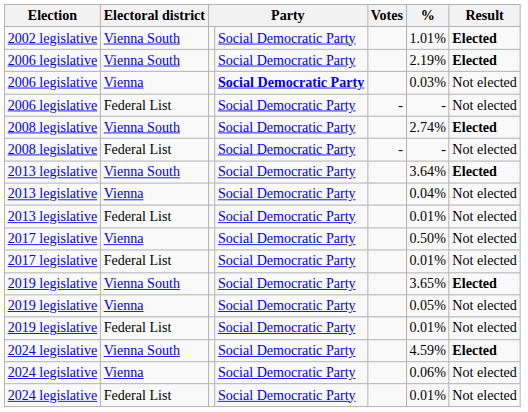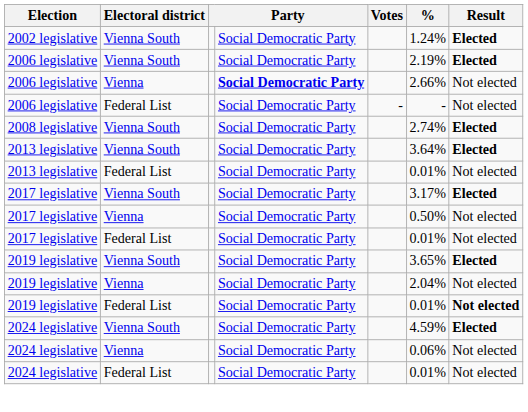(428, 37) 1.01% -> (428, 37) 1.24%
(428, 82) 0.03% -> (428, 82) 2.66%
- row: (52, 149)
- row: (52, 194)
+ row: (52, 194)
(428, 305) 0.05% -> (428, 283) 2.04%
(485, 328) normal -> (486, 305) bold
